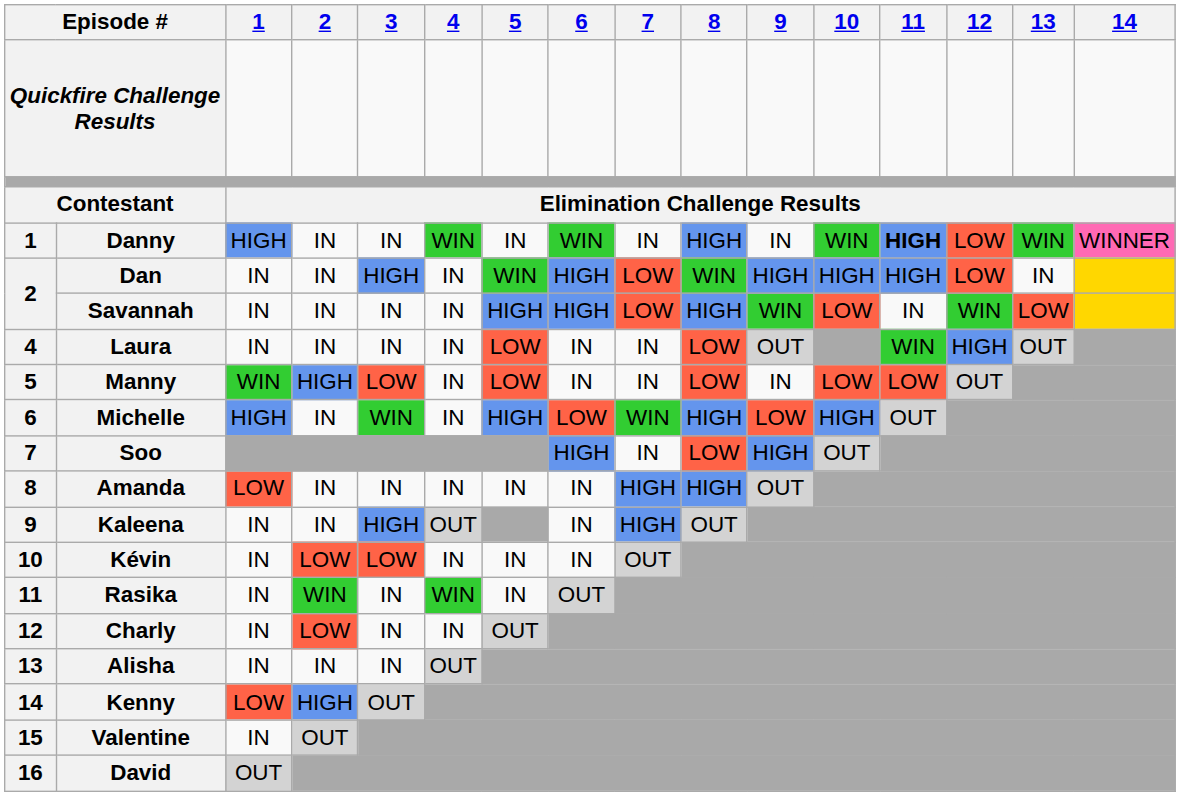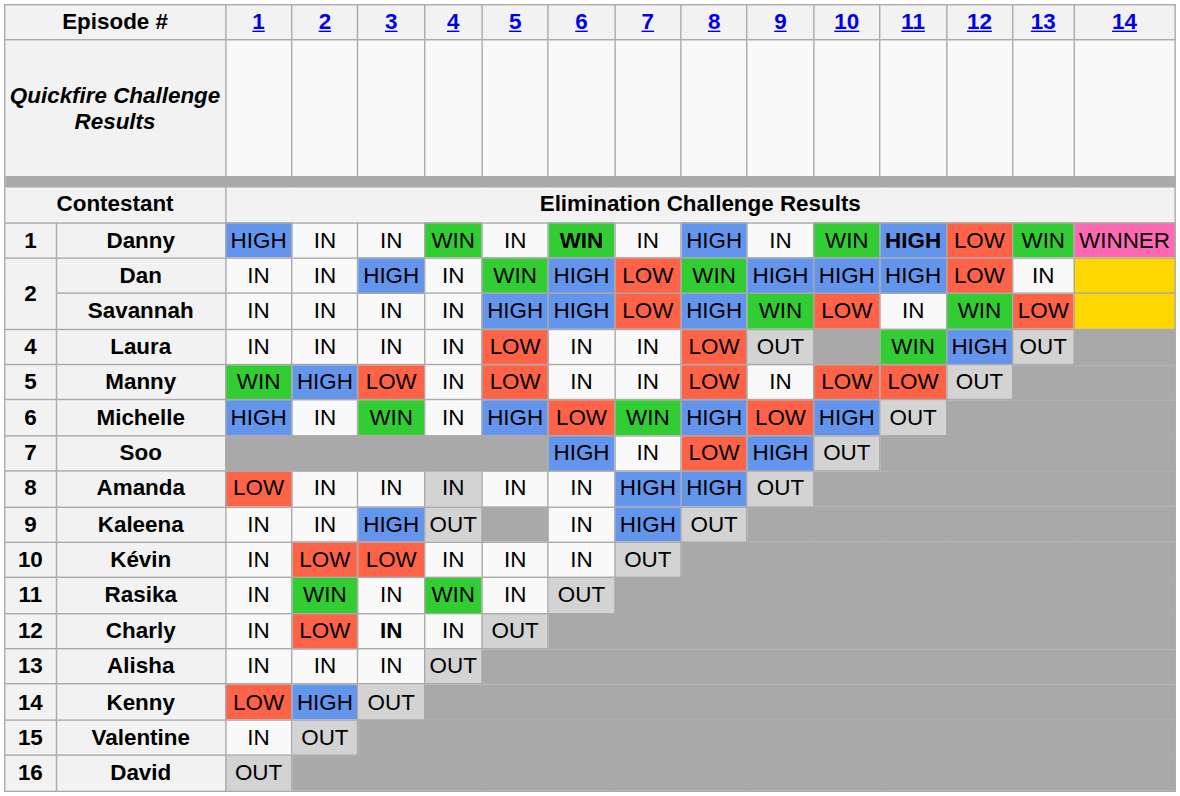(581, 239) normal -> (581, 239) bold
(453, 488) no background -> (453, 488) lightgrey background
(391, 630) normal -> (391, 630) bold
